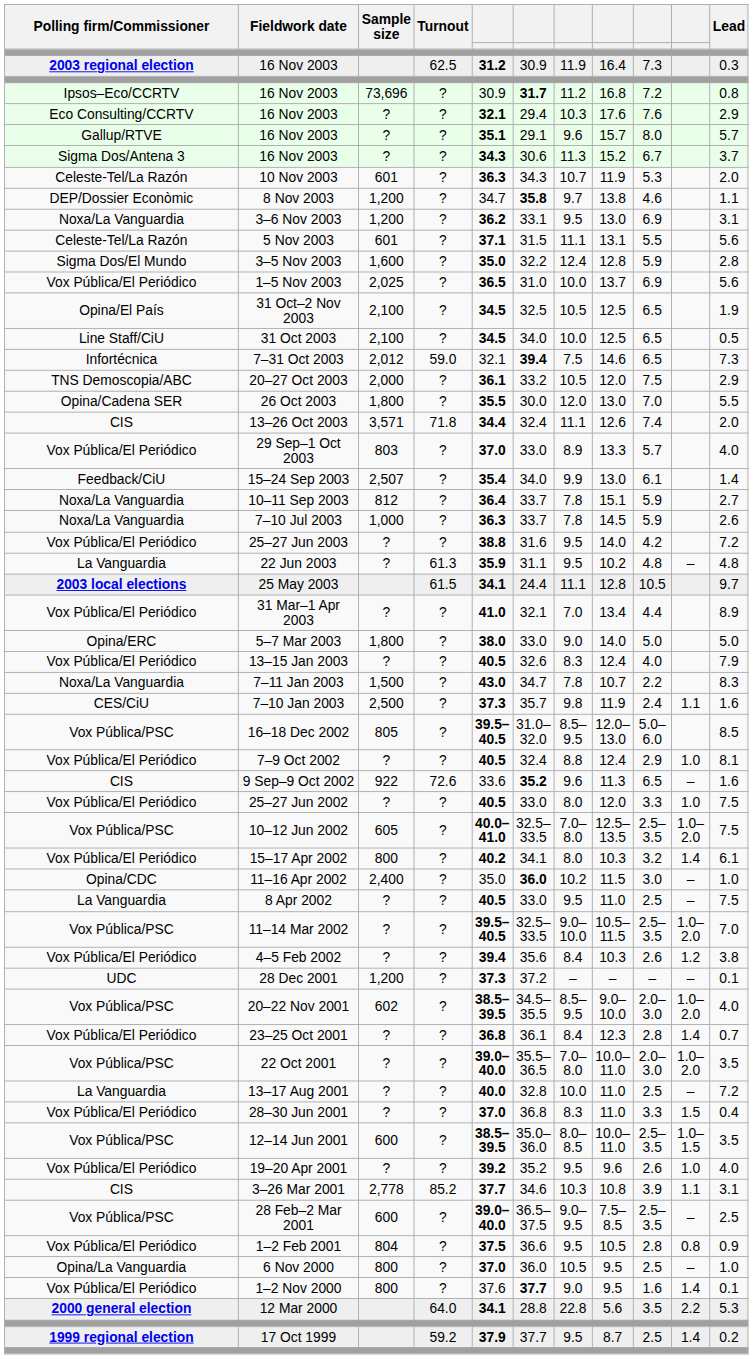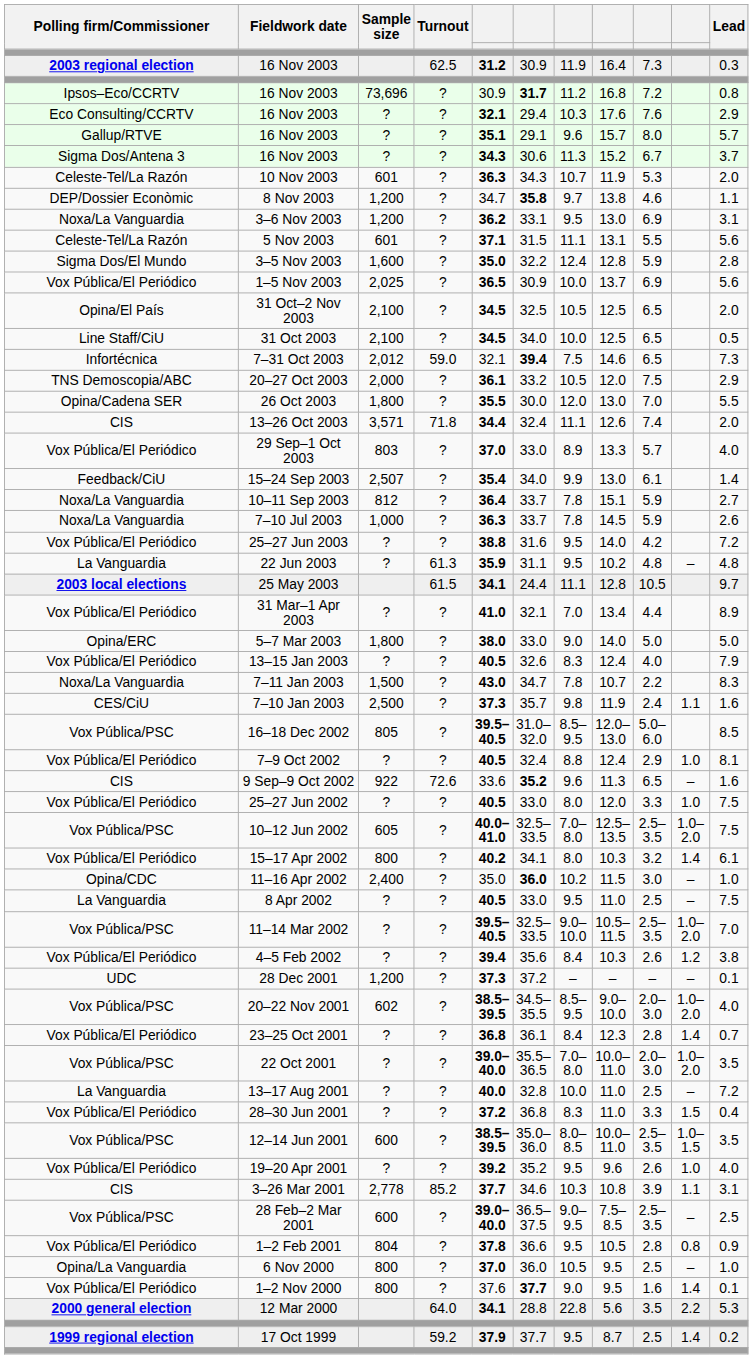(533, 282) 31.0 -> (533, 282) 30.9
(729, 310) 1.9 -> (729, 310) 2.0
(492, 1112) 37.0 -> (492, 1112) 37.2
(492, 1246) 37.5 -> (492, 1246) 37.8
